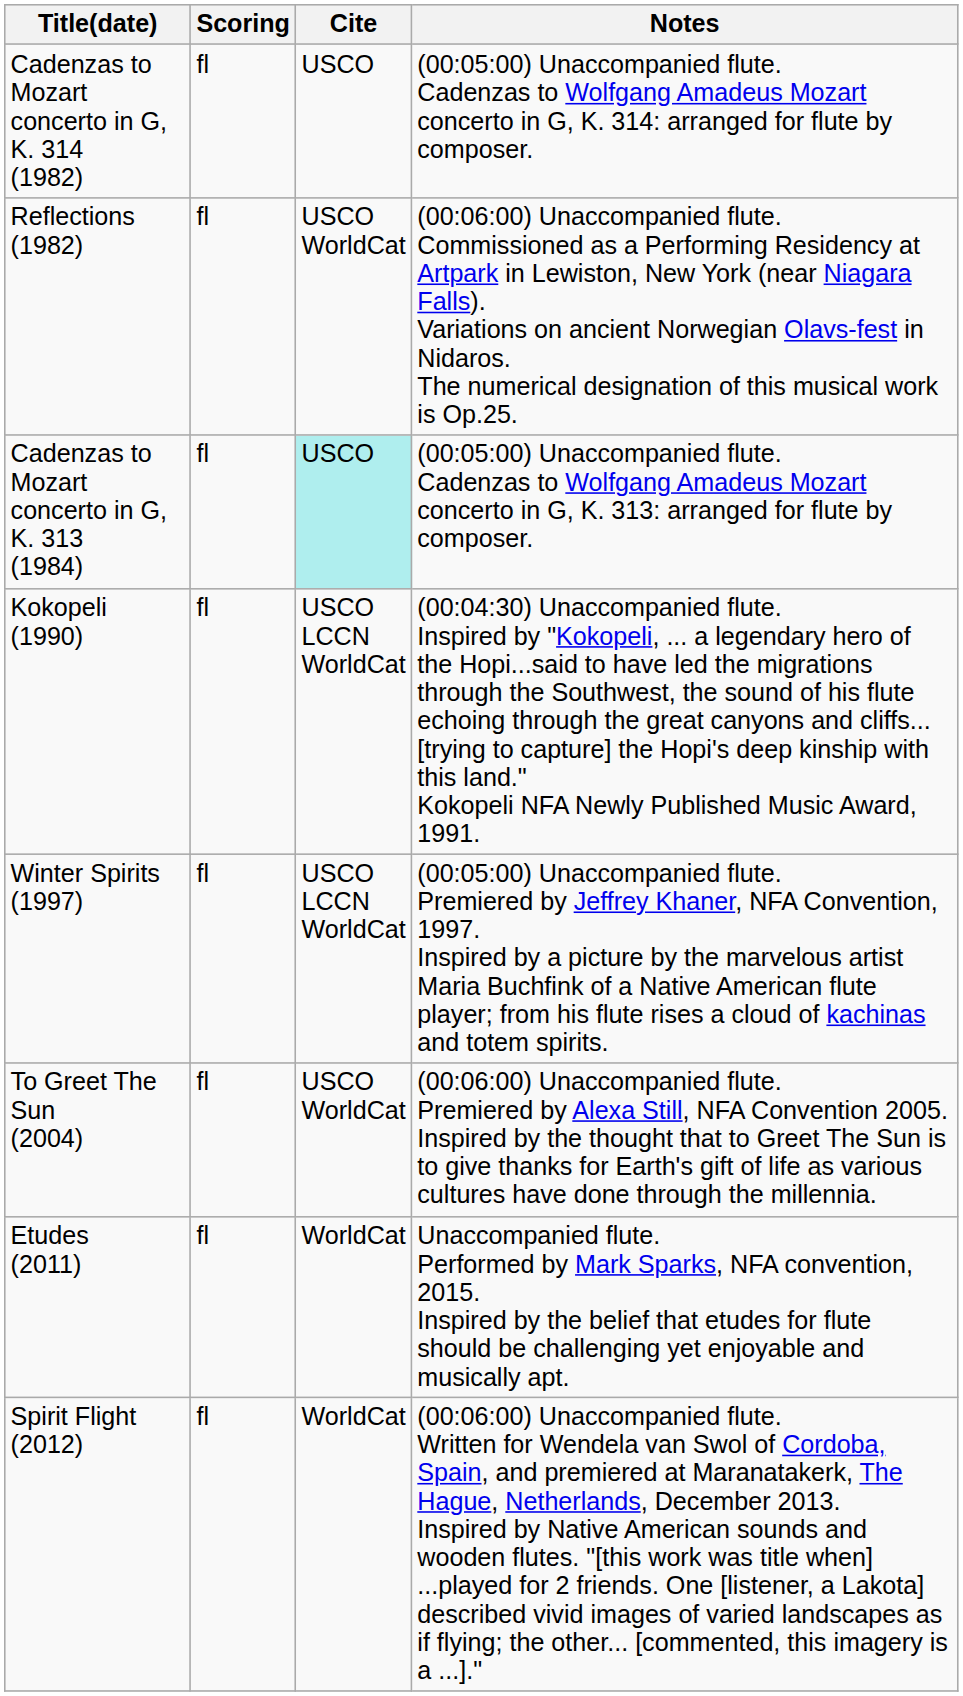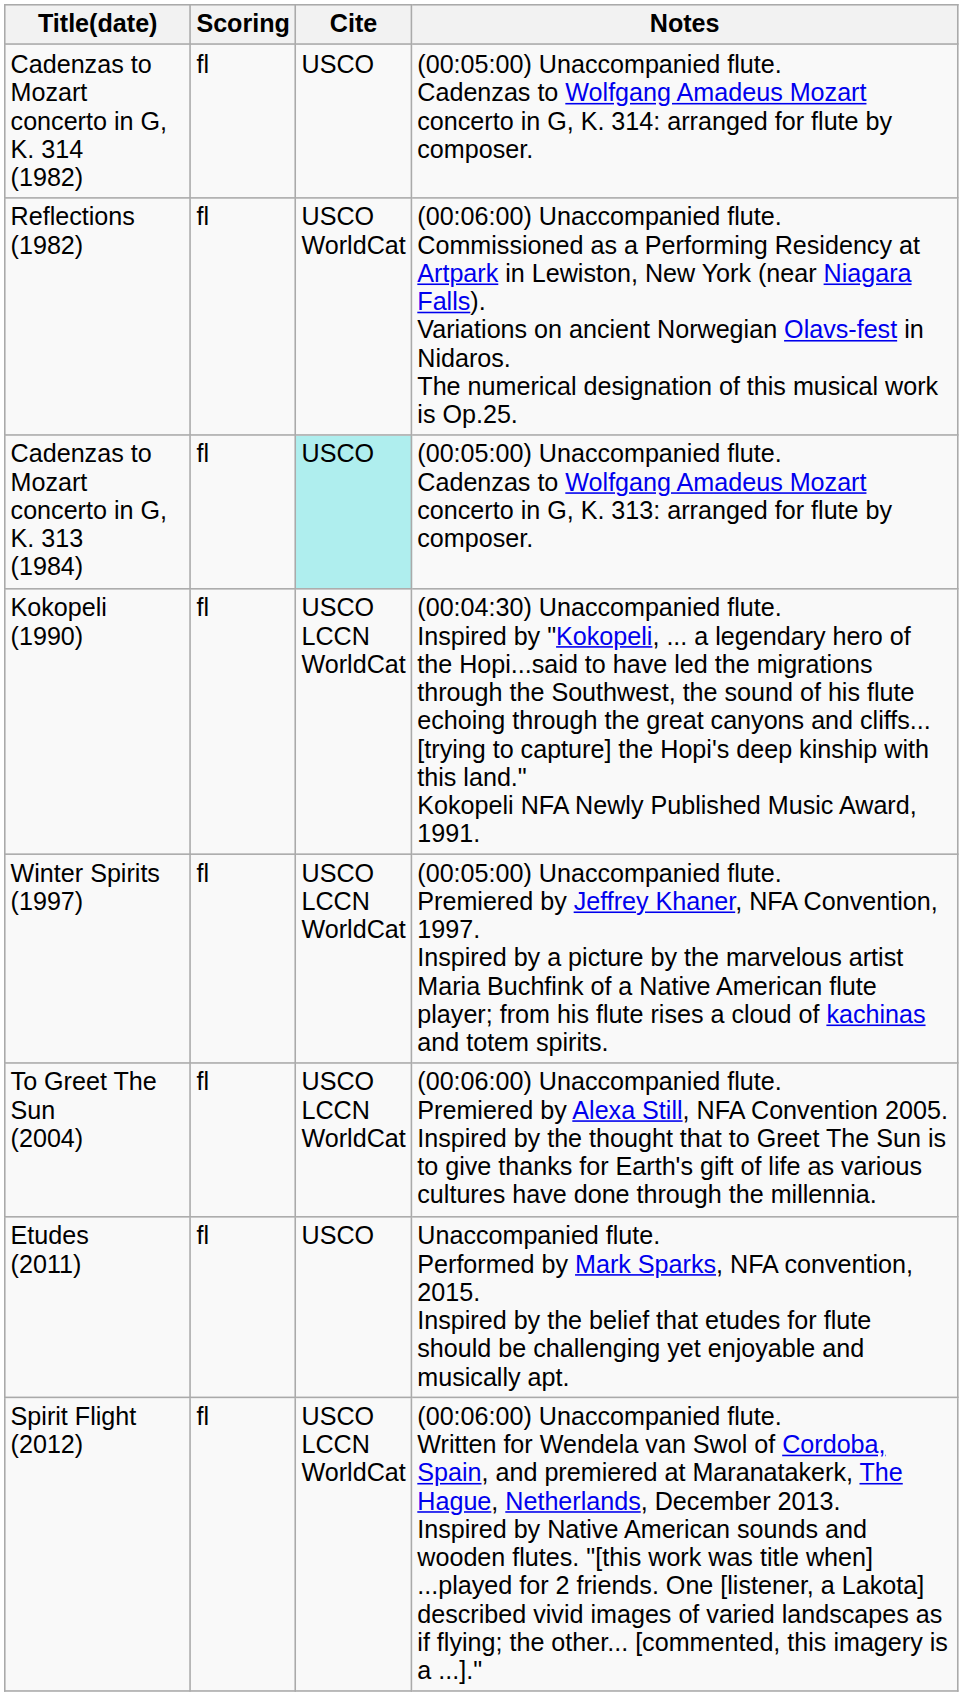(354, 1097) USCO WorldCat -> (354, 1111) USCO LCCN WorldCat
(354, 1235) WorldCat -> (338, 1235) USCO
(354, 1417) WorldCat -> (354, 1445) USCO LCCN WorldCat
